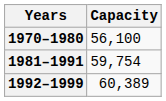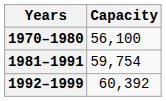(124, 85) 60,389 -> (124, 85) 60,392
